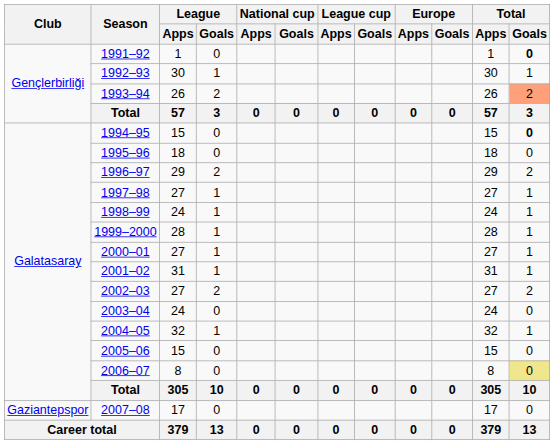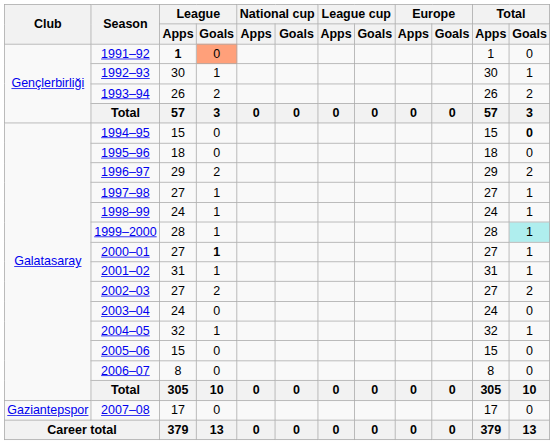(178, 53) normal -> (178, 53) bold
(217, 53) no background -> (217, 53) lightsalmon background
(530, 53) bold -> (530, 53) normal
(530, 93) lightsalmon background -> (530, 93) no background
(530, 232) no background -> (530, 232) paleturquoise background
(217, 251) normal -> (217, 251) bold
(530, 370) khaki background -> (530, 370) no background
